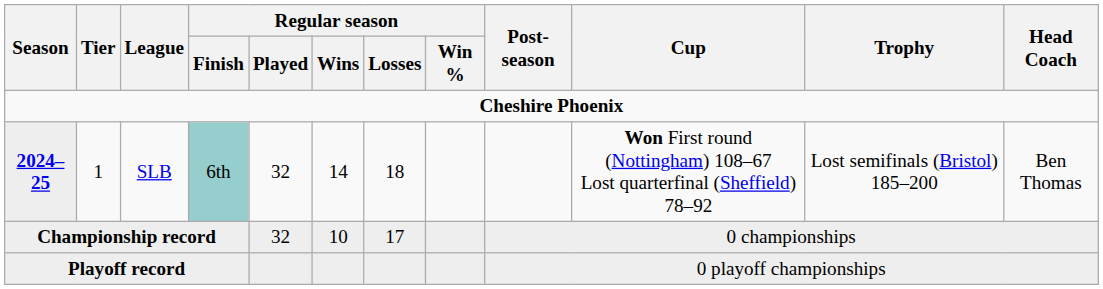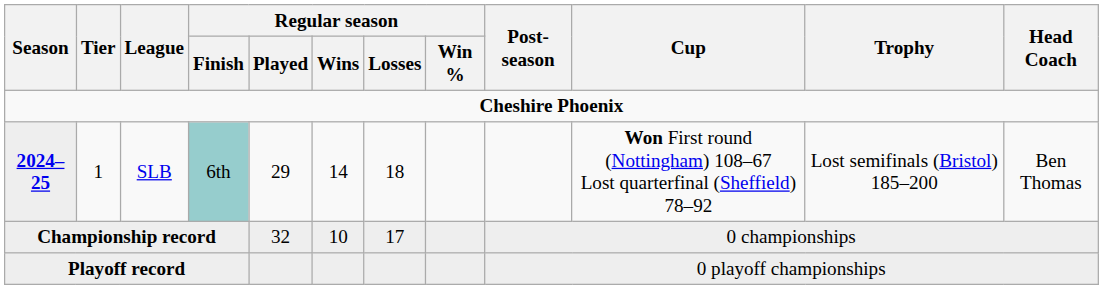(281, 171) 32 -> (281, 171) 29
